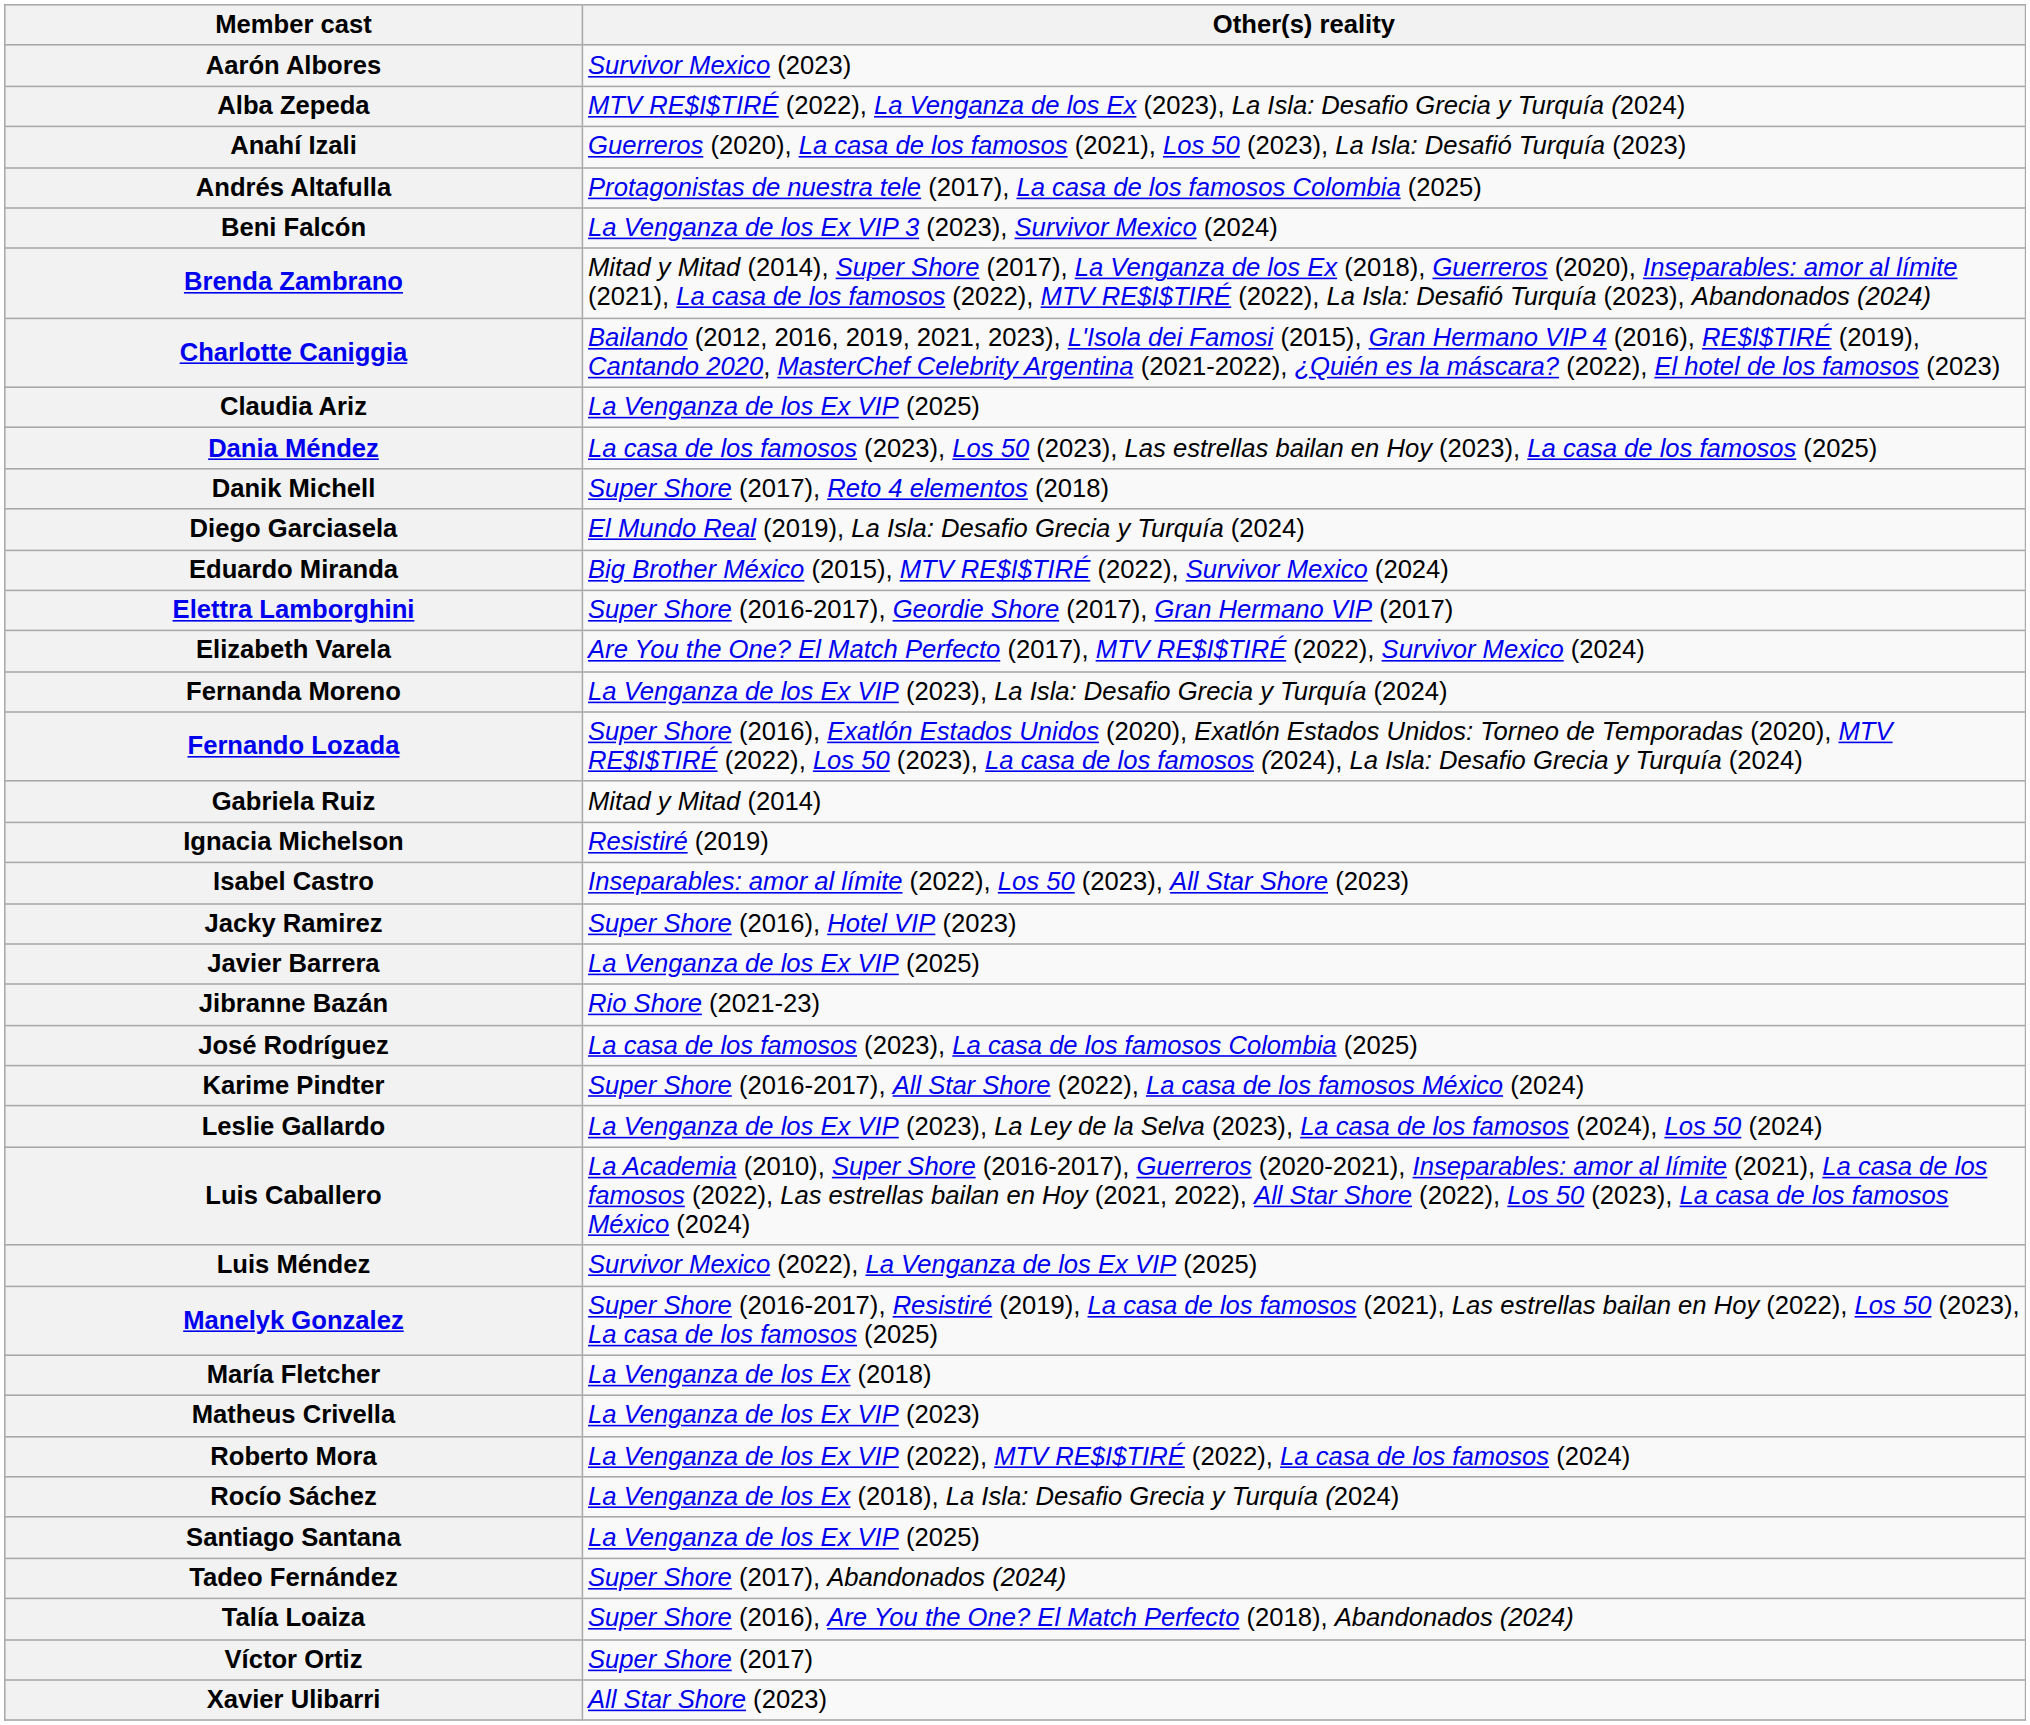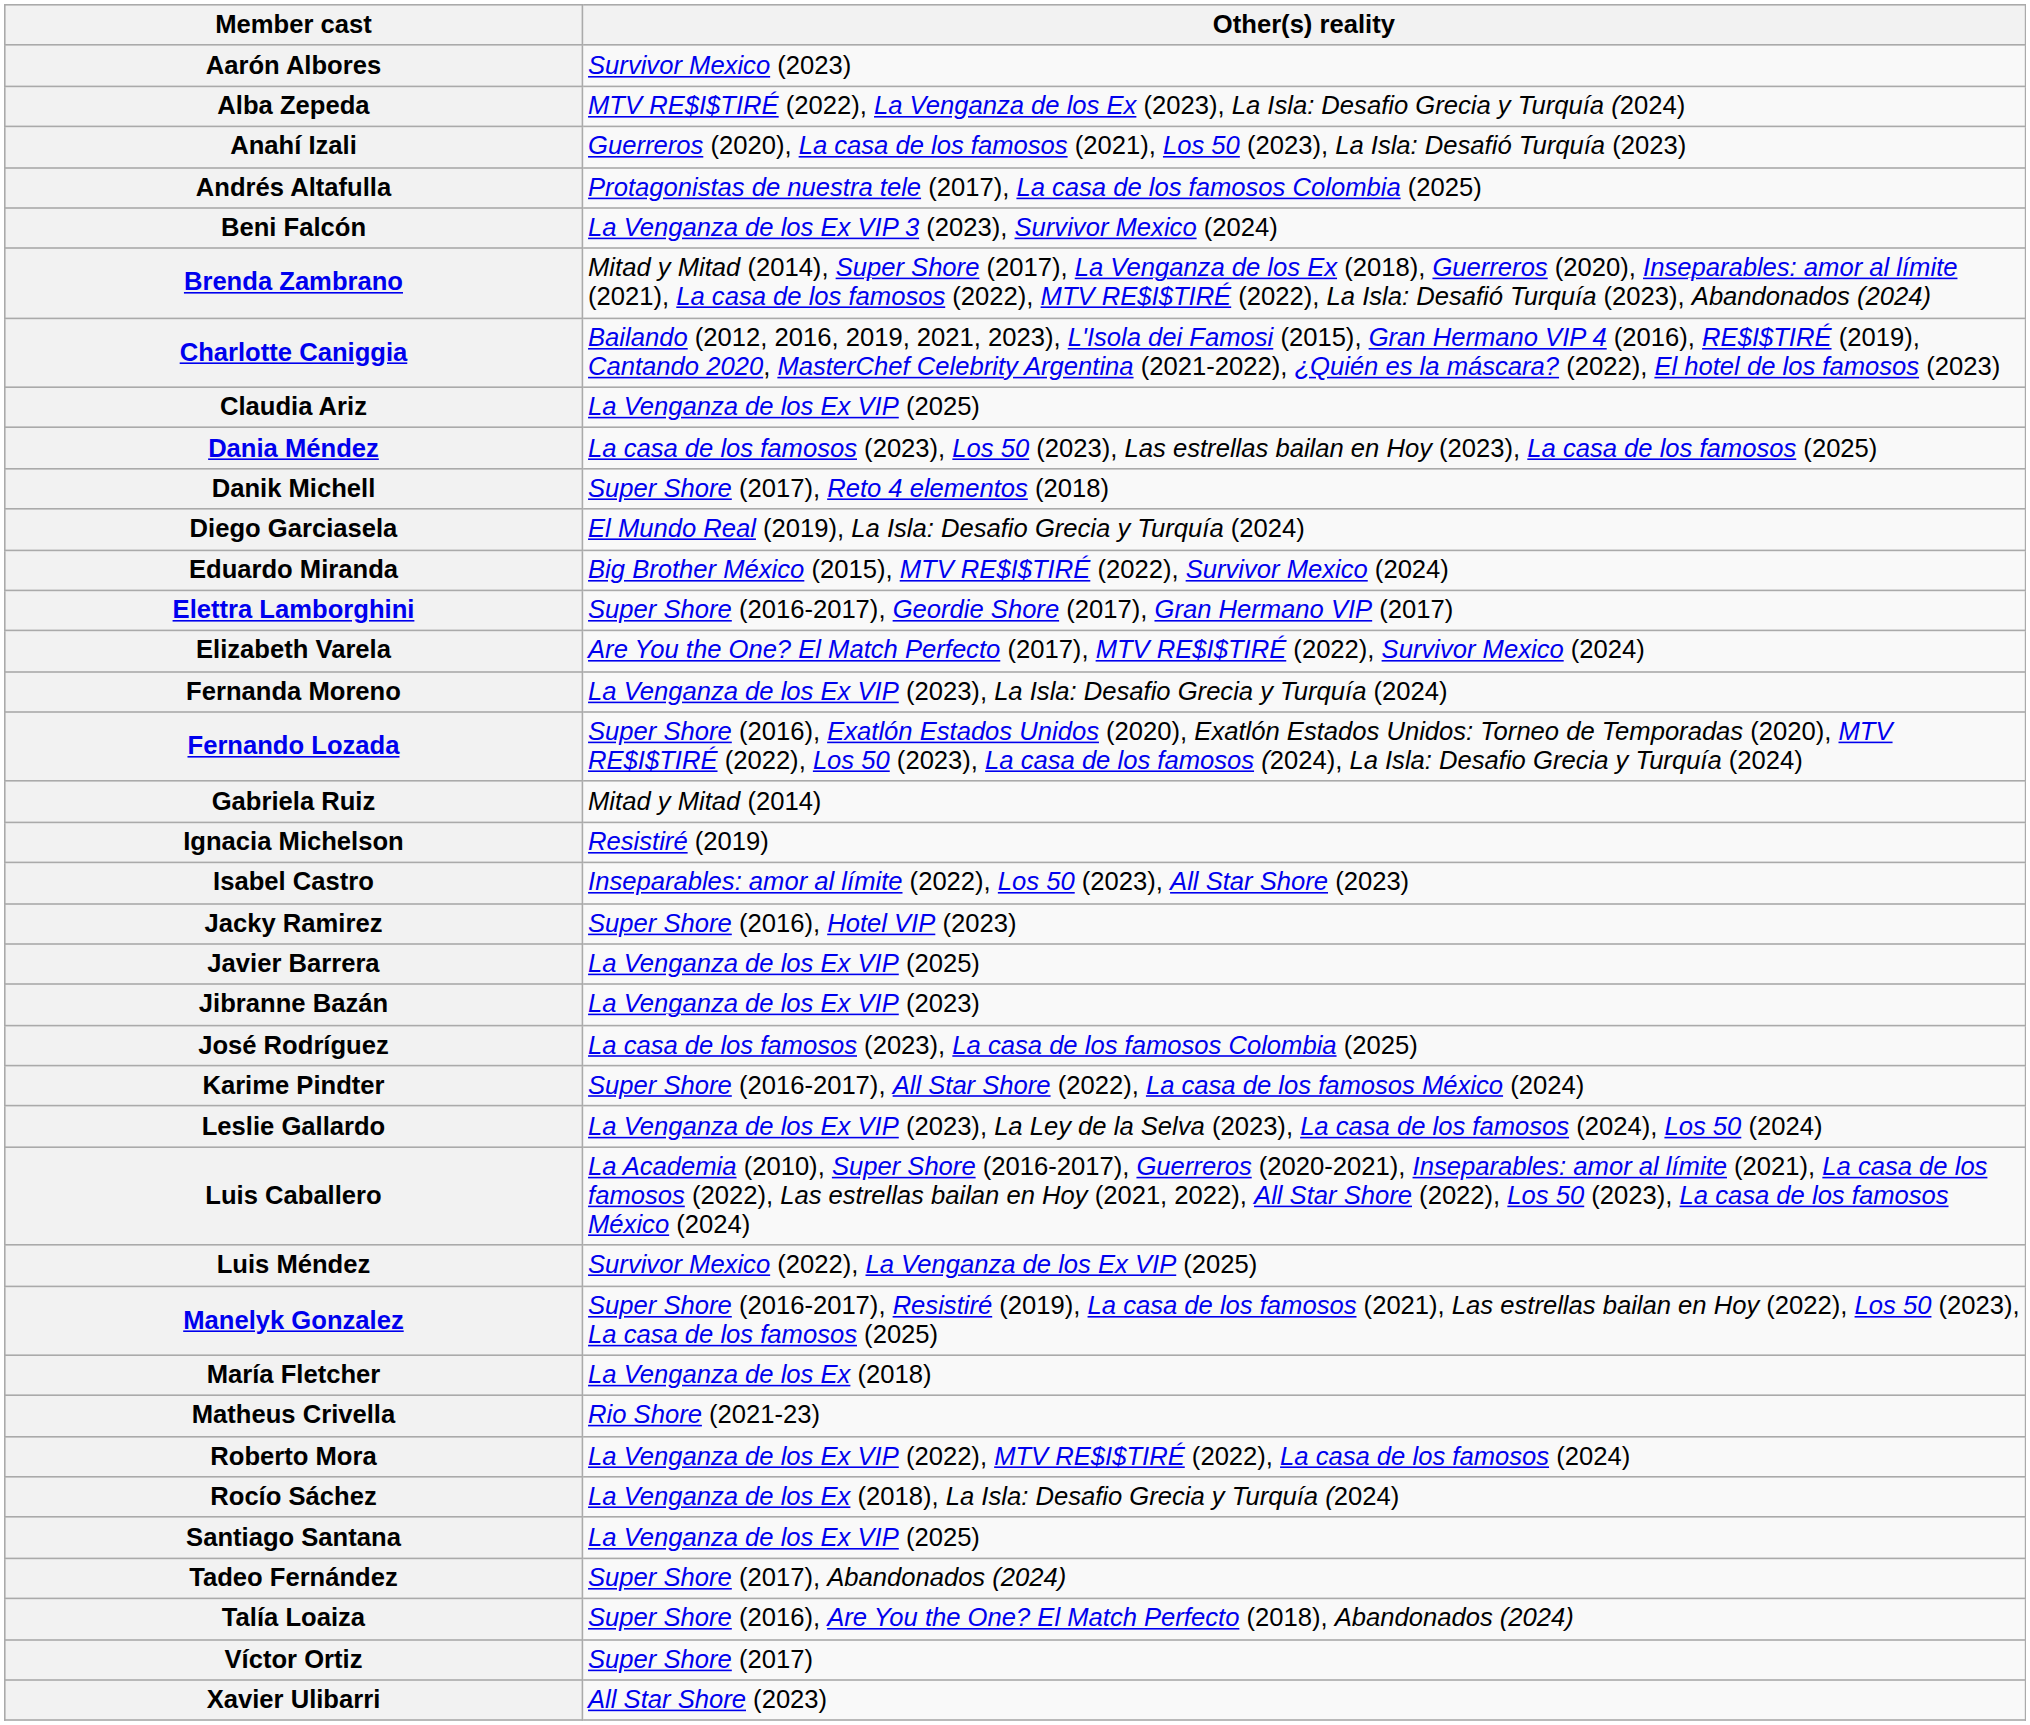(704, 1004) Rio Shore (2021-23) -> (784, 1004) La Venganza de los Ex VIP (2023)
(784, 1415) La Venganza de los Ex VIP (2023) -> (704, 1415) Rio Shore (2021-23)
